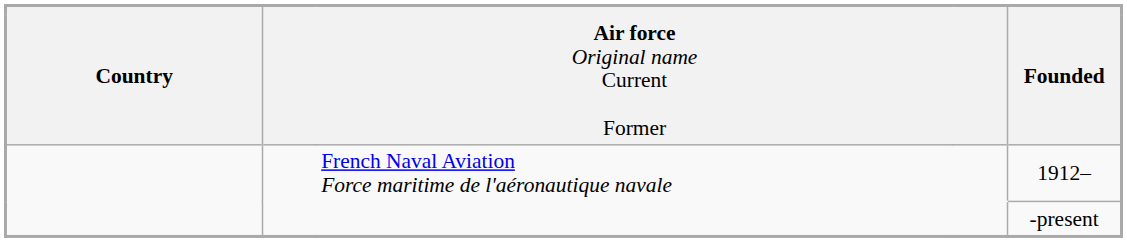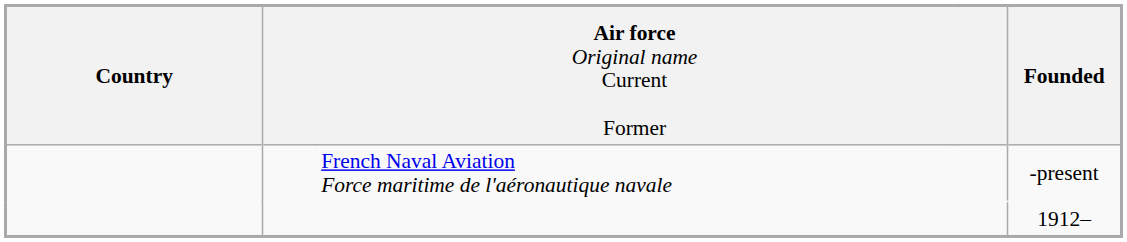(1064, 173) 1912– -> (1064, 173) -present
(1064, 219) -present -> (1064, 219) 1912–
